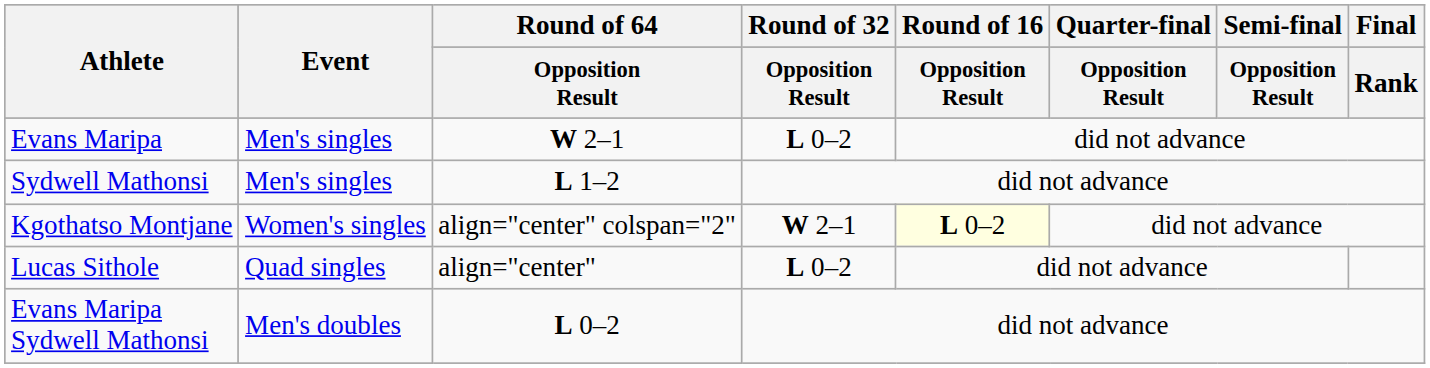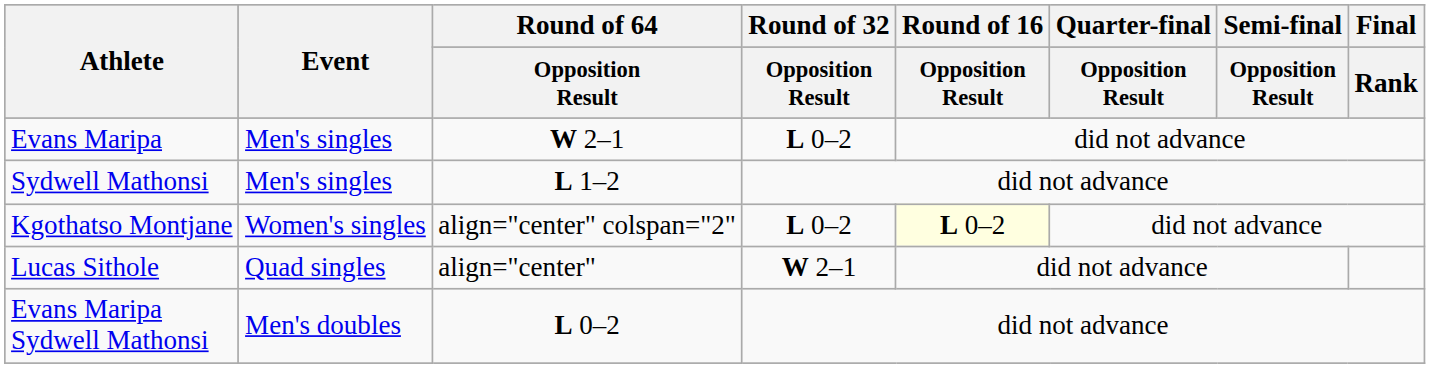(819, 224) W 2–1 -> (819, 224) L 0–2
(819, 267) L 0–2 -> (819, 267) W 2–1
